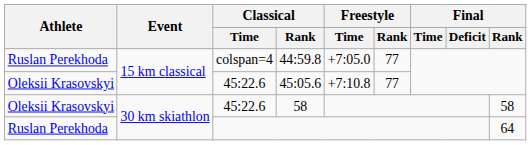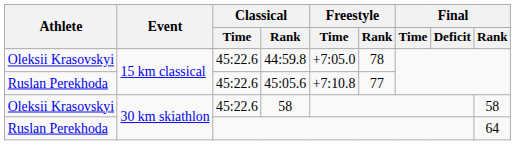(58, 60) Ruslan Perekhoda -> (61, 60) Oleksii Krasovskyi
(244, 60) colspan=4 -> (237, 60) 45:22.6
(392, 60) 77 -> (377, 60) 78
(61, 83) Oleksii Krasovskyi -> (58, 83) Ruslan Perekhoda
